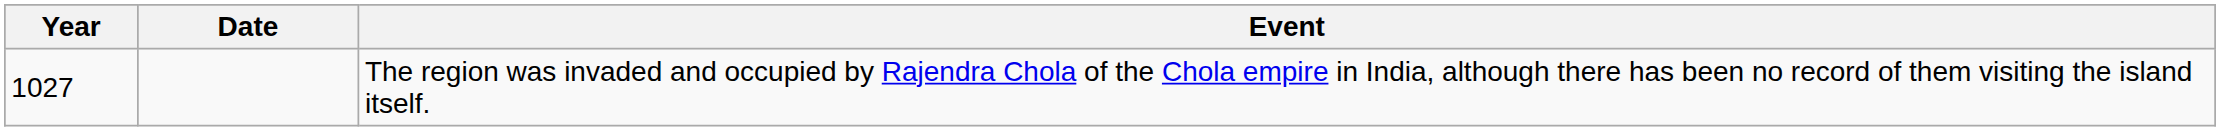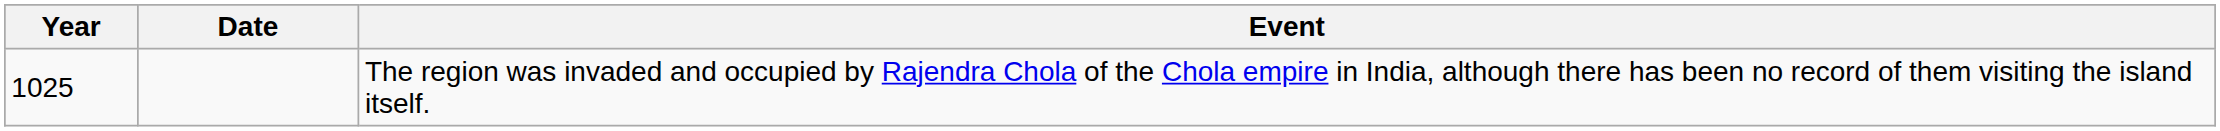(42, 86) 1027 -> (42, 86) 1025
